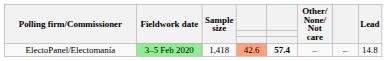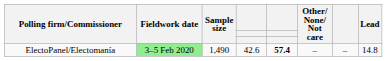(219, 50) 1,418 -> (219, 50) 1,490
(252, 50) lightsalmon background -> (252, 50) no background
